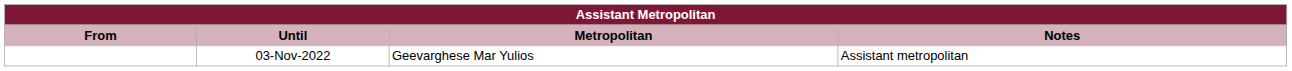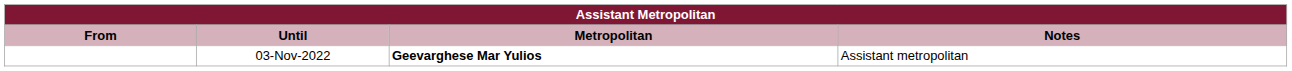(463, 55) normal -> (467, 55) bold
